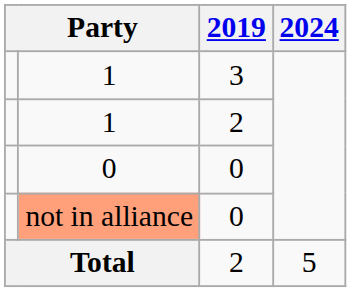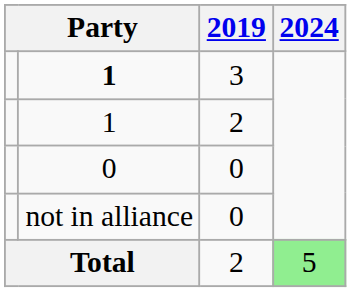(109, 74) normal -> (109, 74) bold
(109, 215) lightsalmon background -> (109, 215) no background
(309, 262) no background -> (309, 262) lightgreen background
